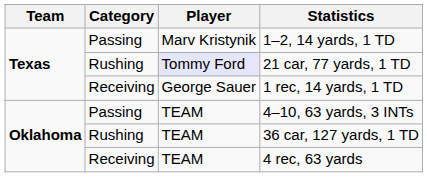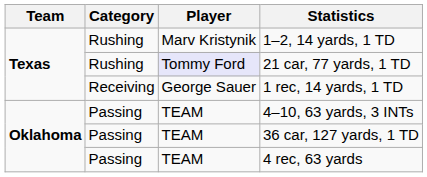(115, 40) Passing -> (116, 40) Rushing
(116, 135) Rushing -> (115, 135) Passing
(122, 159) Receiving -> (115, 159) Passing
